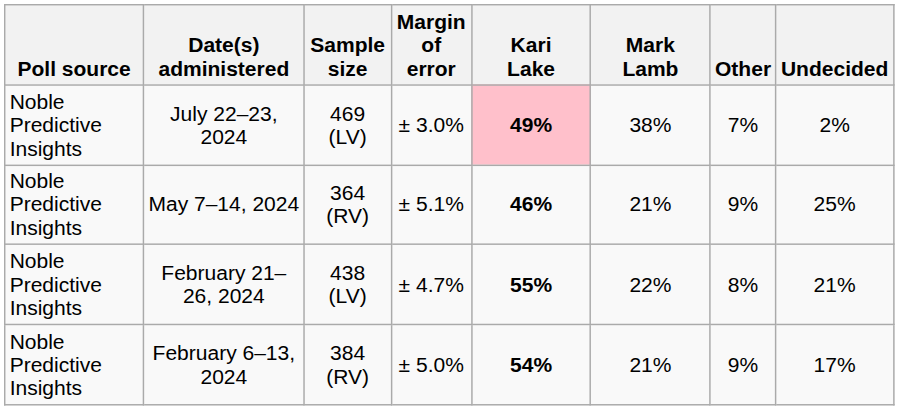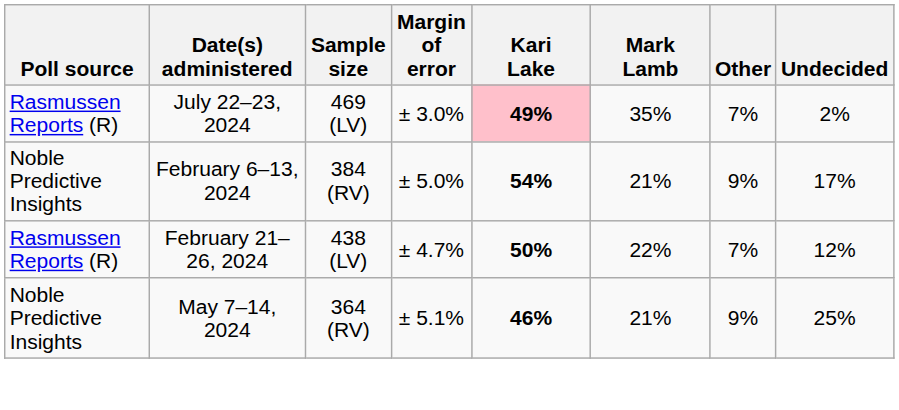(56, 125) Noble Predictive Insights -> (65, 113) Rasmussen Reports (R)
(650, 125) 38% -> (650, 113) 35%
rows swapped: (224, 205) <-> (224, 365)
(56, 285) Noble Predictive Insights -> (65, 250) Rasmussen Reports (R)
(531, 285) 55% -> (531, 250) 50%
(743, 285) 8% -> (743, 250) 7%
(835, 285) 21% -> (835, 250) 12%
